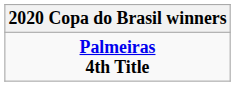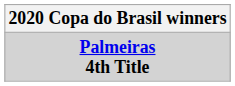(118, 56) no background -> (118, 56) lightgrey background
